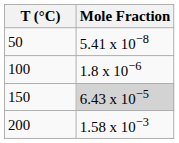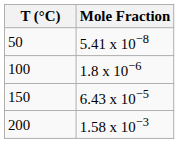(114, 97) lightgrey background -> (114, 97) no background
